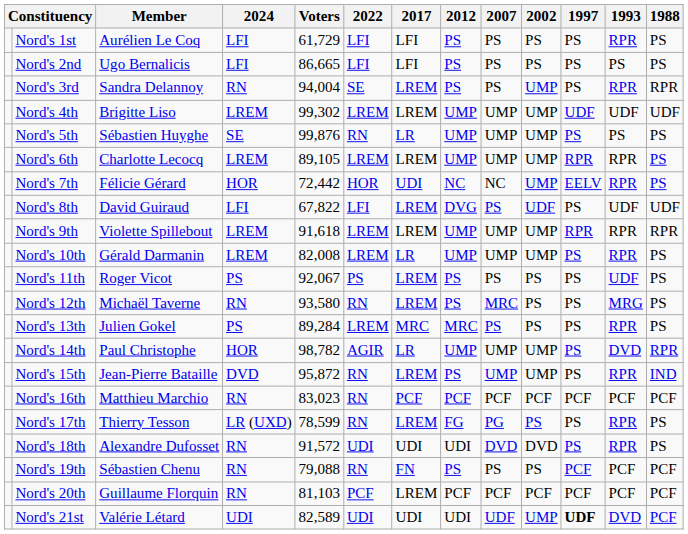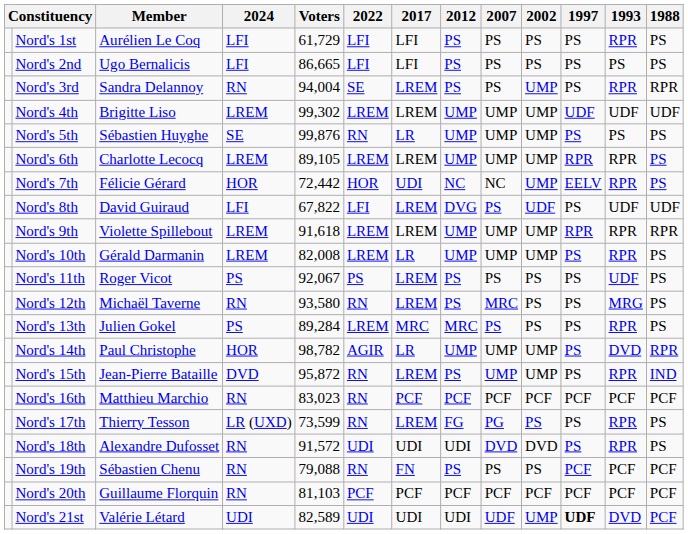(319, 421) 78,599 -> (319, 421) 73,599
(416, 493) LREM -> (409, 493) PCF
